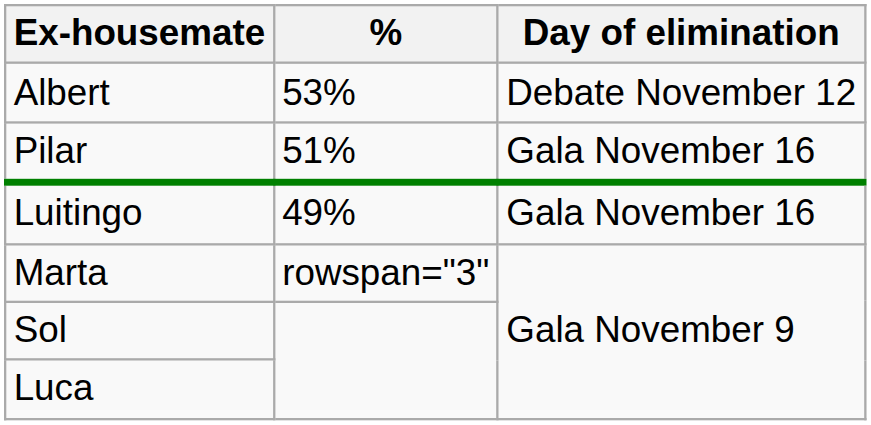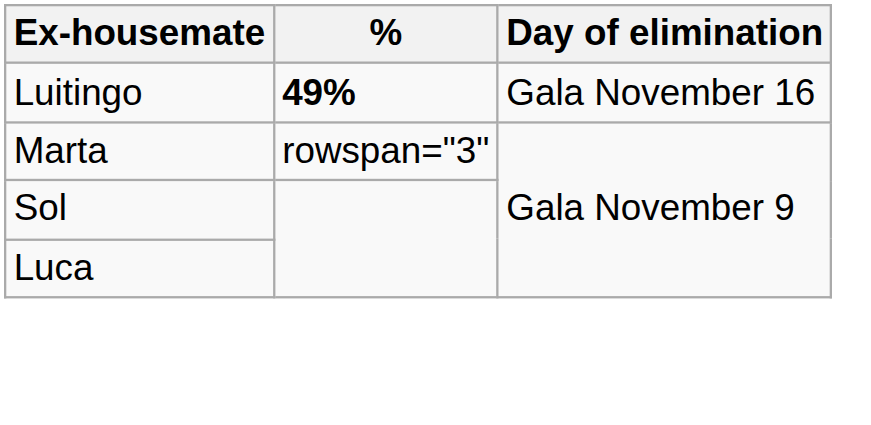- row: (62, 92)
- row: (50, 150)
(319, 213) normal -> (319, 92) bold
